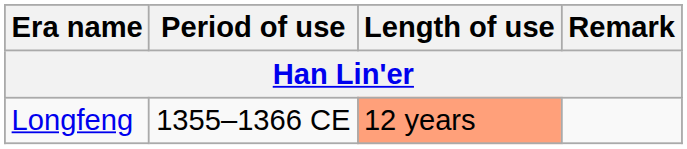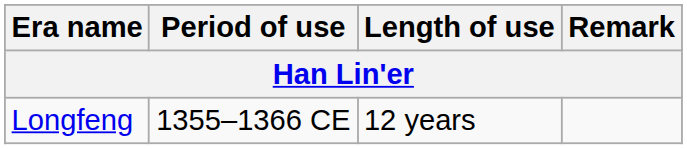(420, 119) lightsalmon background -> (420, 119) no background
